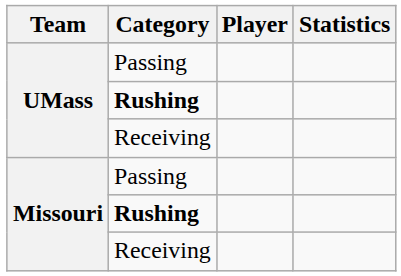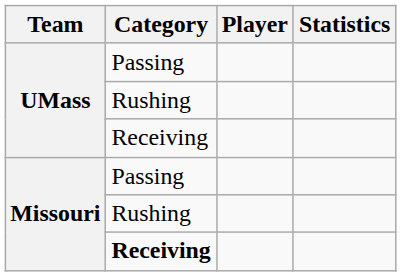(156, 99) bold -> (151, 99) normal
(156, 213) bold -> (151, 213) normal
(162, 251) normal -> (161, 251) bold
